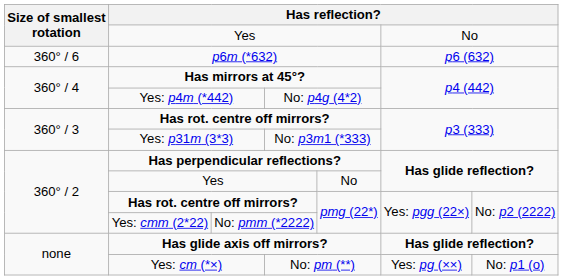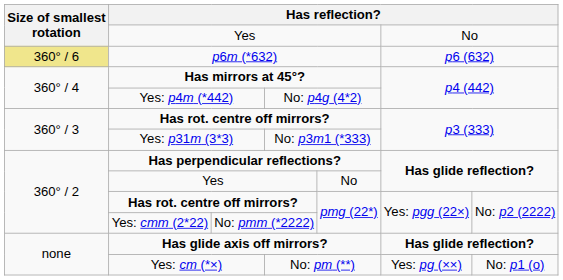(56, 56) no background -> (56, 56) khaki background
